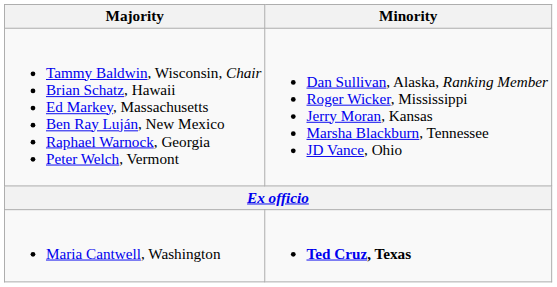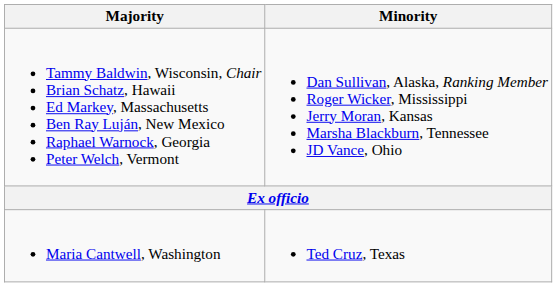(408, 254) bold -> (408, 254) normal
